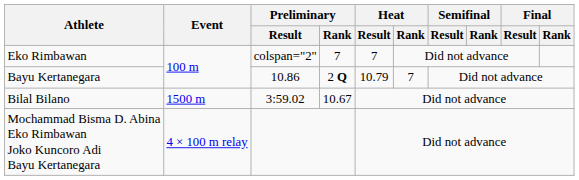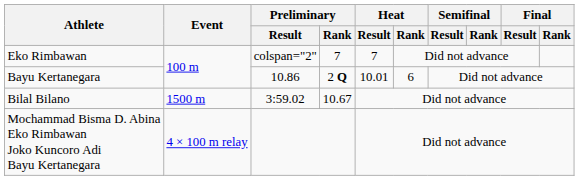(374, 77) 10.79 -> (374, 77) 10.01
(411, 77) 7 -> (411, 77) 6
